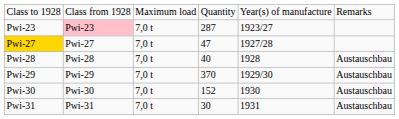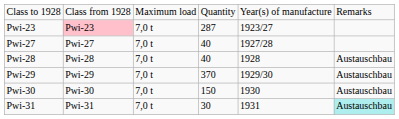(21, 43) gold background -> (21, 43) no background
(206, 43) 47 -> (206, 43) 40
(208, 91) 152 -> (208, 91) 150
(364, 106) no background -> (364, 106) paleturquoise background
